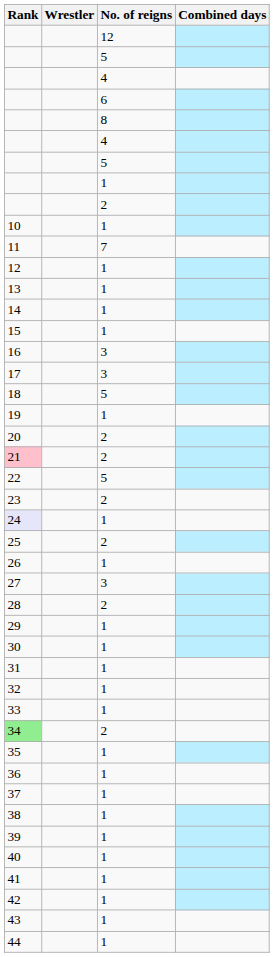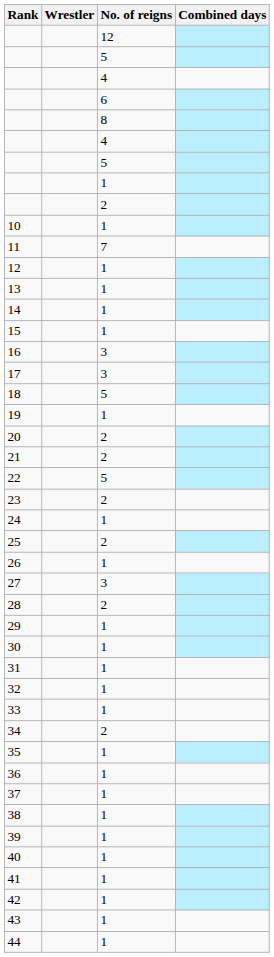(14, 457) pink background -> (14, 457) no background
(14, 520) lavender background -> (14, 520) no background
(14, 731) lightgreen background -> (14, 731) no background
